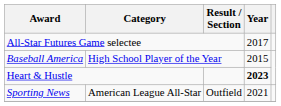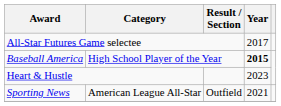(258, 59) normal -> (258, 59) bold
(258, 76) bold -> (258, 76) normal
